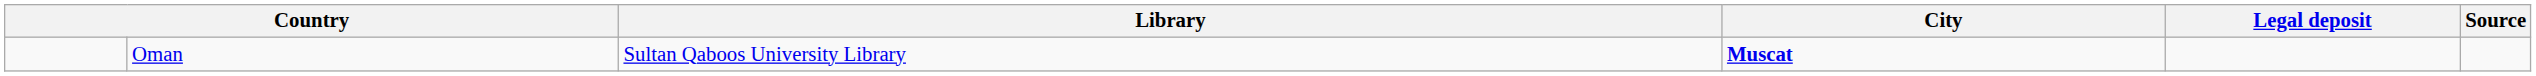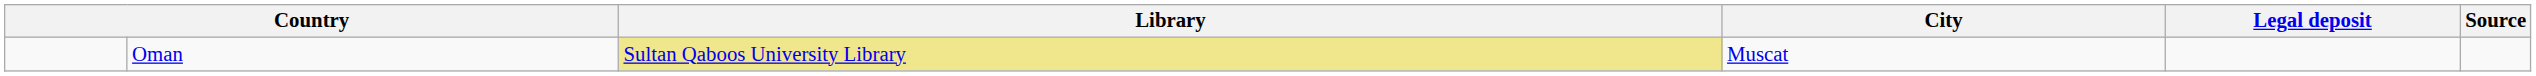(765, 53) no background -> (765, 53) khaki background
(1760, 53) bold -> (1758, 53) normal
